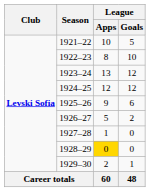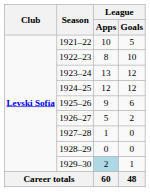(106, 149) gold background -> (106, 149) no background
(106, 164) no background -> (106, 164) lightblue background
